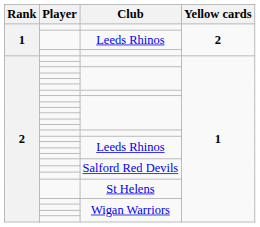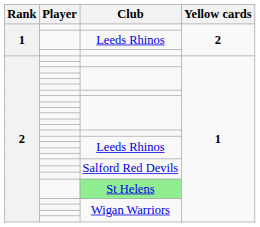(130, 188) no background -> (130, 188) lightgreen background
